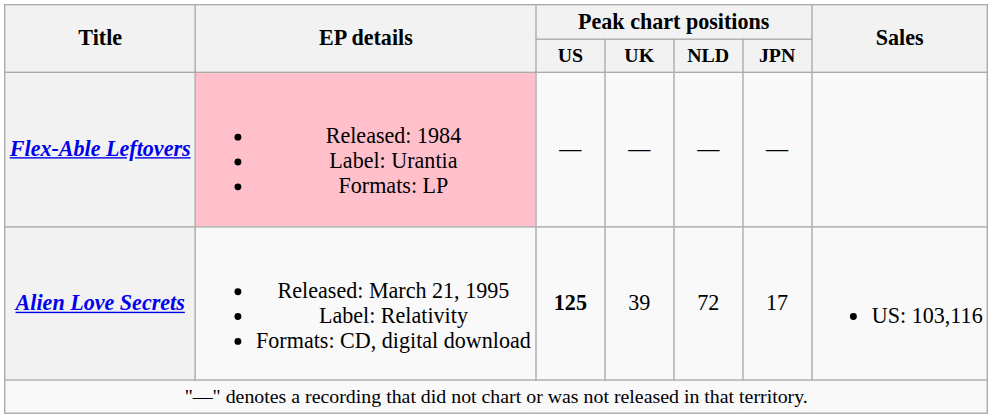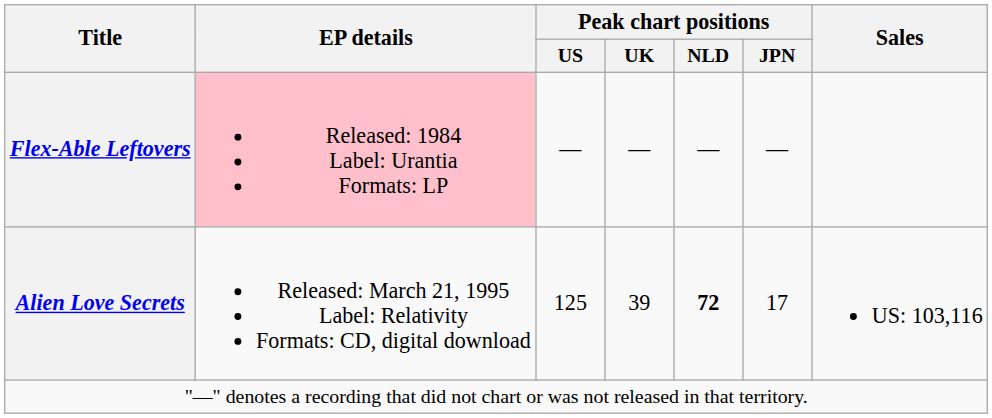(570, 302) bold -> (570, 302) normal
(708, 302) normal -> (708, 302) bold
